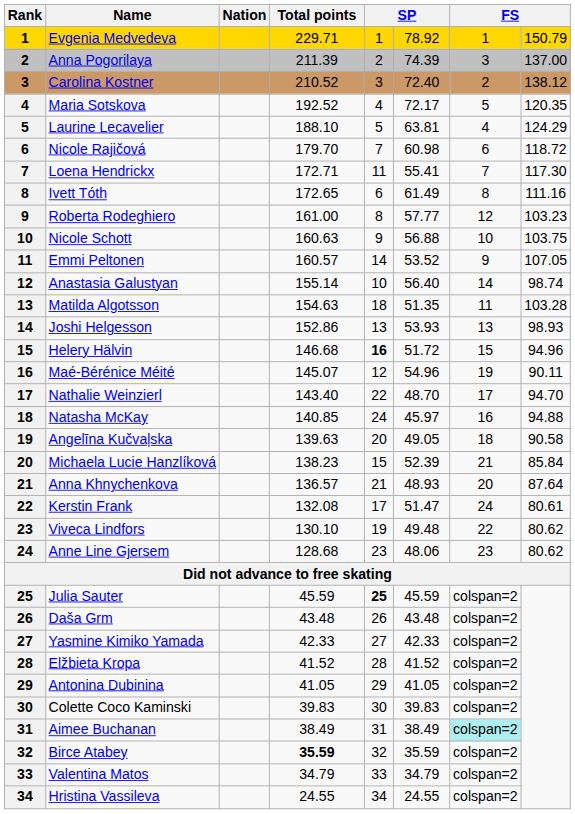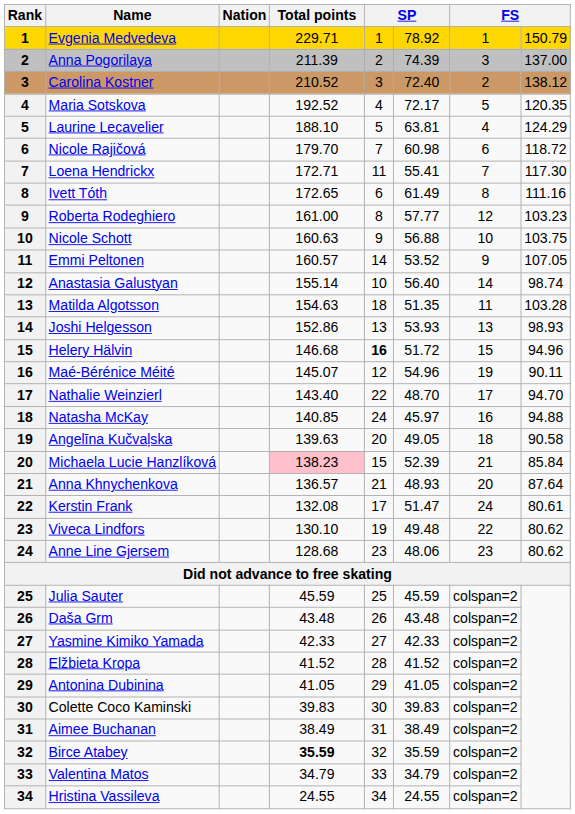(317, 462) no background -> (317, 462) pink background
(379, 596) bold -> (379, 596) normal
(485, 730) paleturquoise background -> (485, 730) no background
